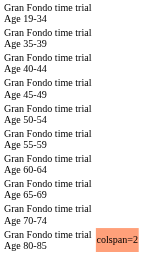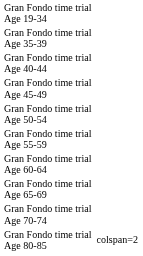(117, 240) lightsalmon background -> (117, 240) no background
